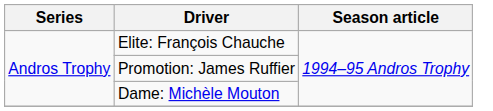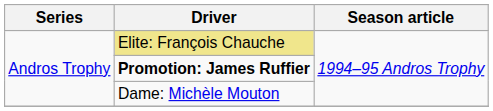(201, 43) no background -> (201, 43) khaki background
(206, 68) normal -> (214, 68) bold
